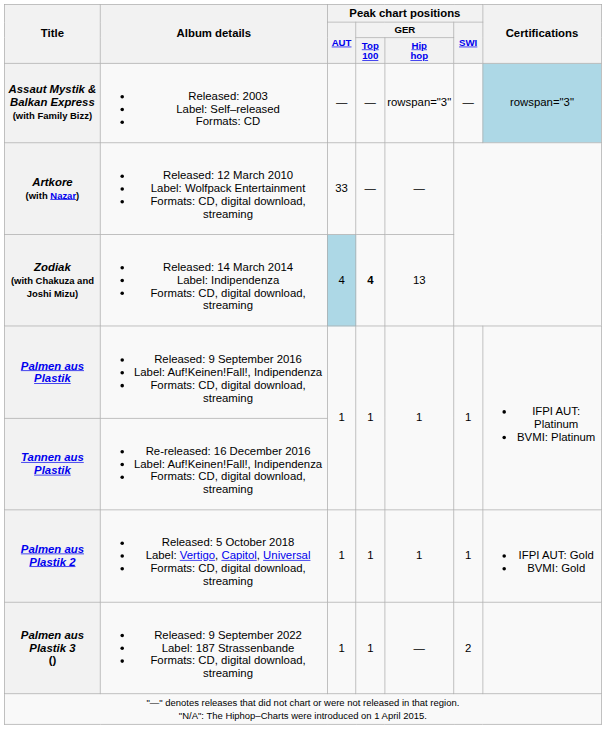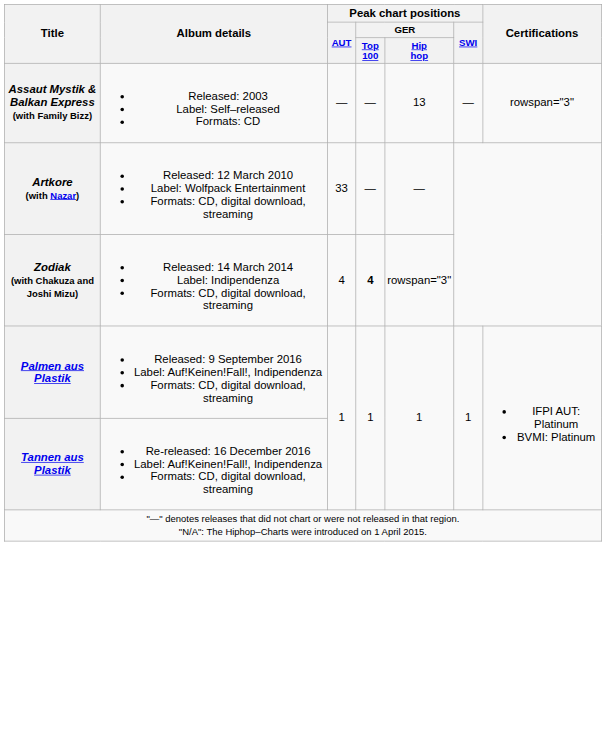(419, 103) rowspan="3" -> (419, 103) 13
(542, 103) lightblue background -> (542, 103) no background
(342, 280) lightblue background -> (342, 280) no background
(419, 280) 13 -> (419, 280) rowspan="3"
- row: (52, 556)
- row: (52, 647)
